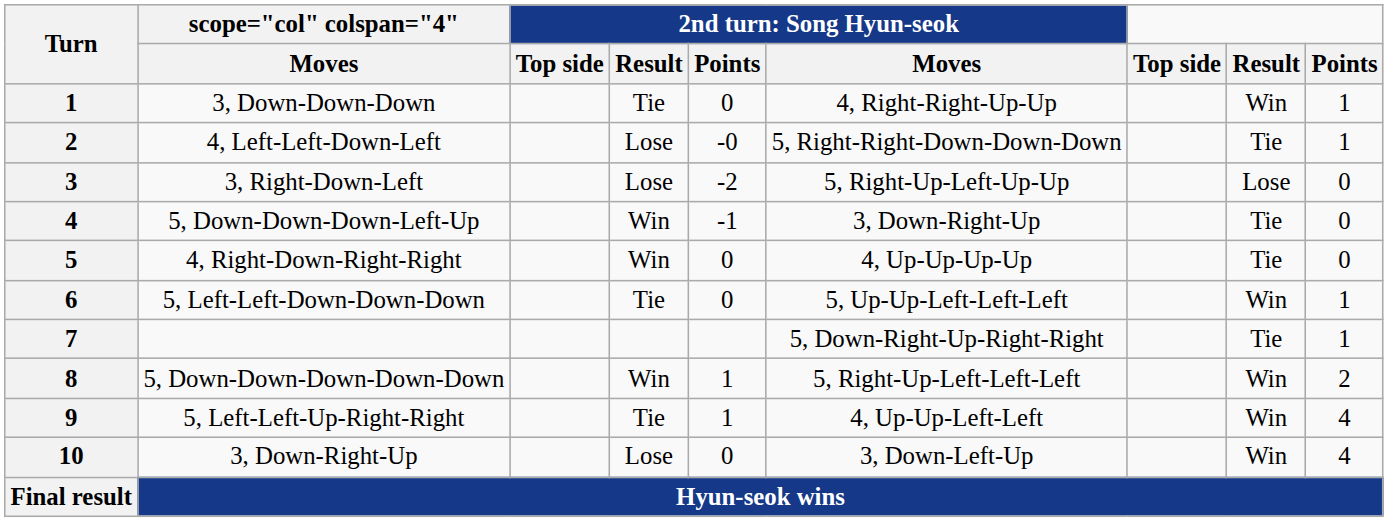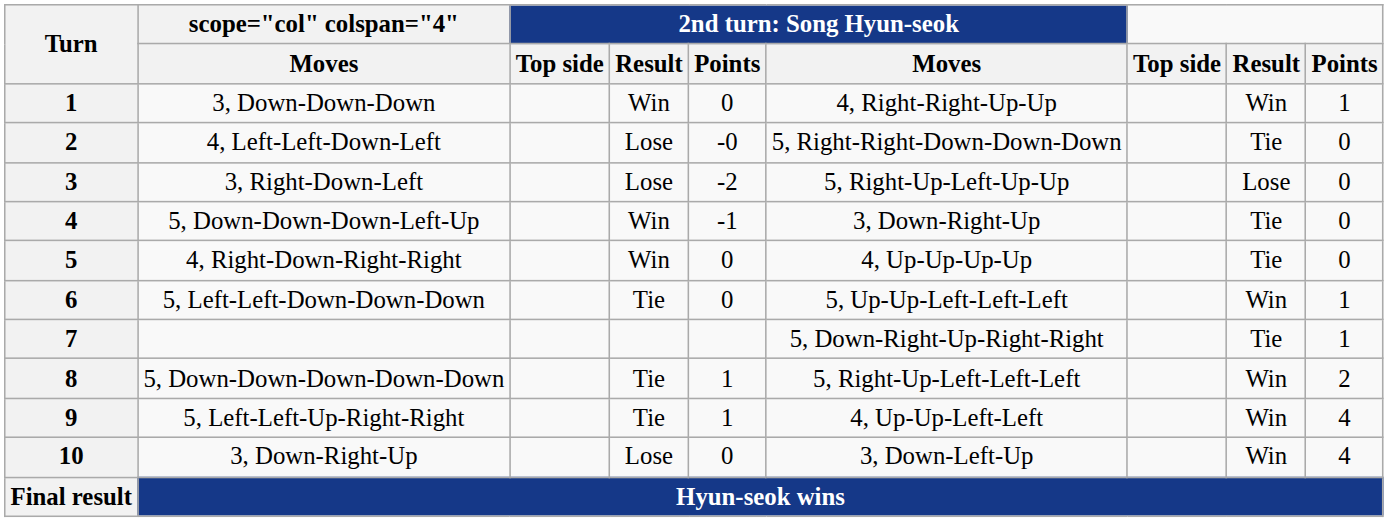(649, 102) Tie -> (649, 102) Win
(1345, 142) 1 -> (1345, 142) 0
(649, 378) Win -> (649, 378) Tie
